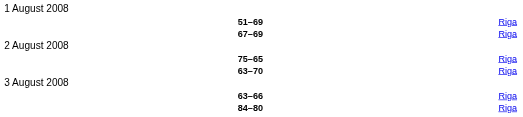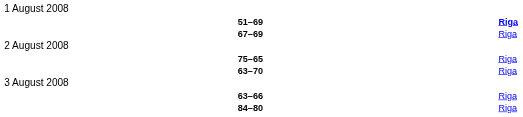(508, 21) normal -> (508, 21) bold
